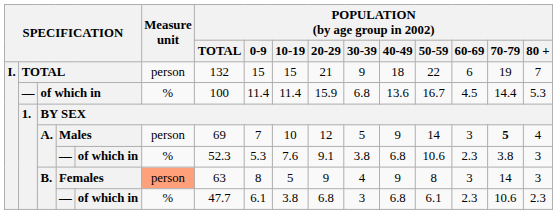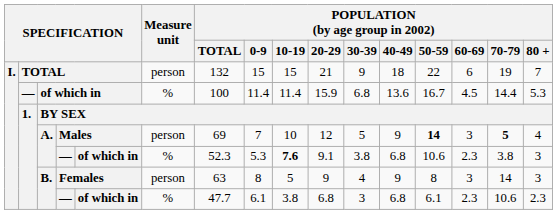(434, 135) normal -> (434, 135) bold
(290, 156) normal -> (290, 156) bold
(168, 177) lightsalmon background -> (168, 177) no background
